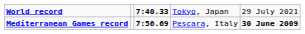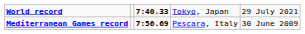(270, 23) bold -> (270, 23) normal
